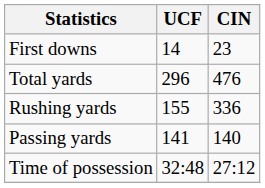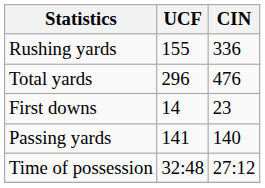rows swapped: (53, 49) <-> (63, 108)
